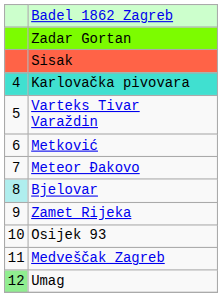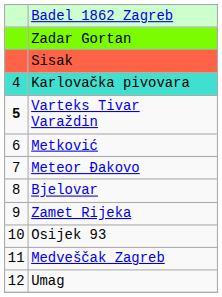(16, 115) normal -> (16, 115) bold
(16, 191) paleturquoise background -> (16, 191) no background
(16, 281) lightgreen background -> (16, 281) no background
